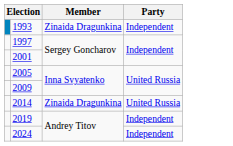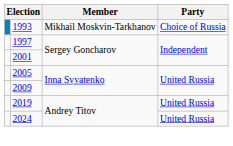(83, 27) Zinaida Dragunkina -> (100, 27) Mikhail Moskvin-Tarkhanov
(150, 27) Independent -> (193, 27) Choice of Russia
- row: (22, 103)
(150, 118) Independent -> (187, 103) United Russia
(150, 133) Independent -> (187, 118) United Russia
